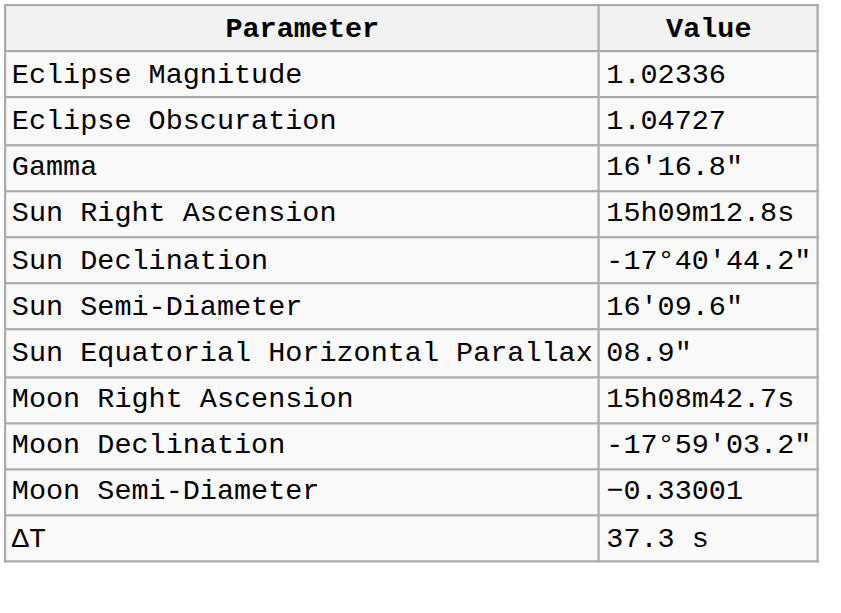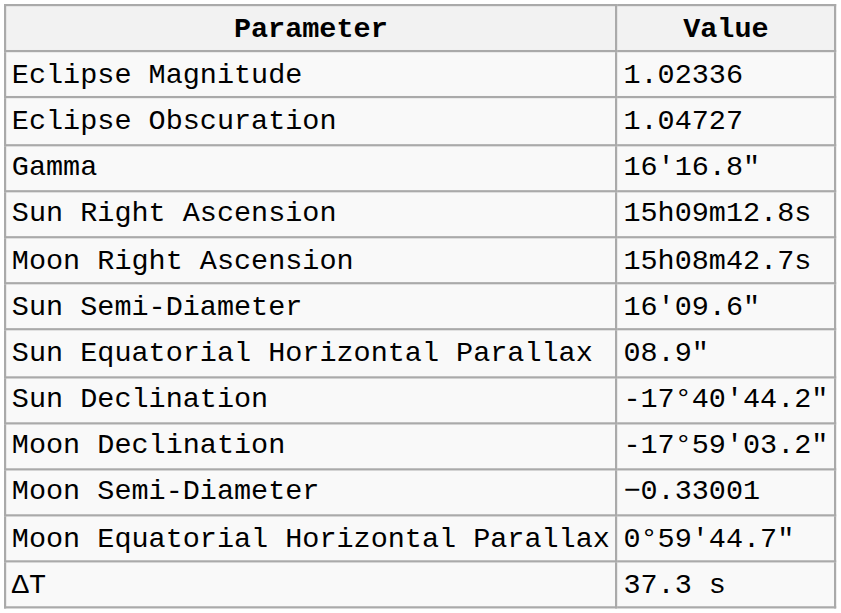rows swapped: (140, 260) <-> (183, 400)
+ row: (311, 539)
